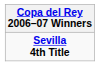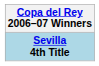(50, 46) no background -> (50, 46) lightblue background
